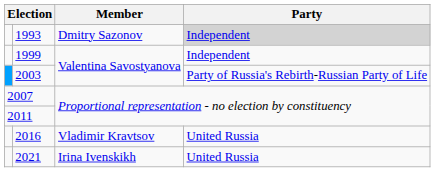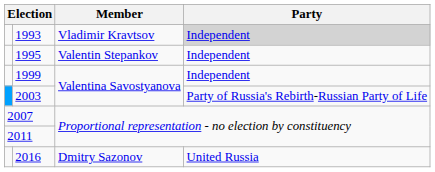(100, 34) Dmitry Sazonov -> (106, 34) Vladimir Kravtsov
+ row: (28, 55)
(106, 136) Vladimir Kravtsov -> (100, 156) Dmitry Sazonov
- row: (28, 156)
